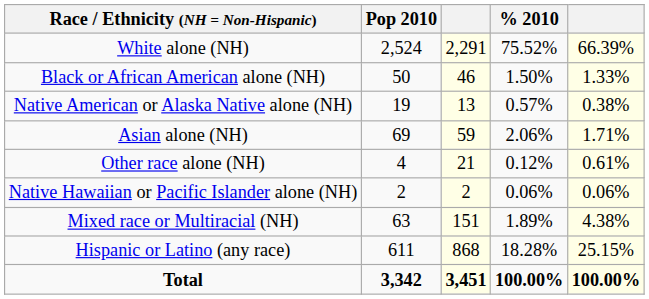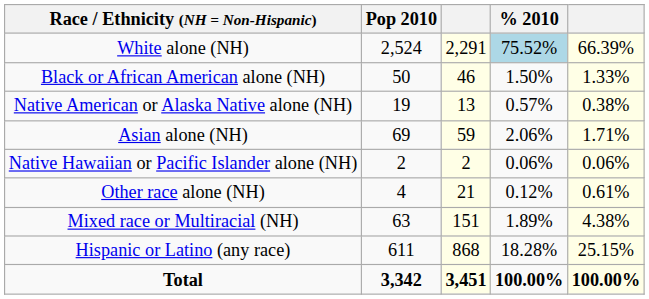(529, 47) no background -> (529, 47) lightblue background
rows swapped: (183, 192) <-> (183, 163)
